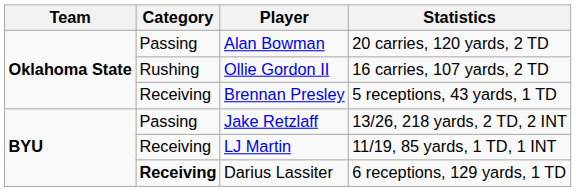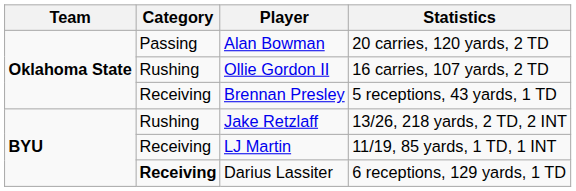(168, 121) Passing -> (169, 121) Rushing
